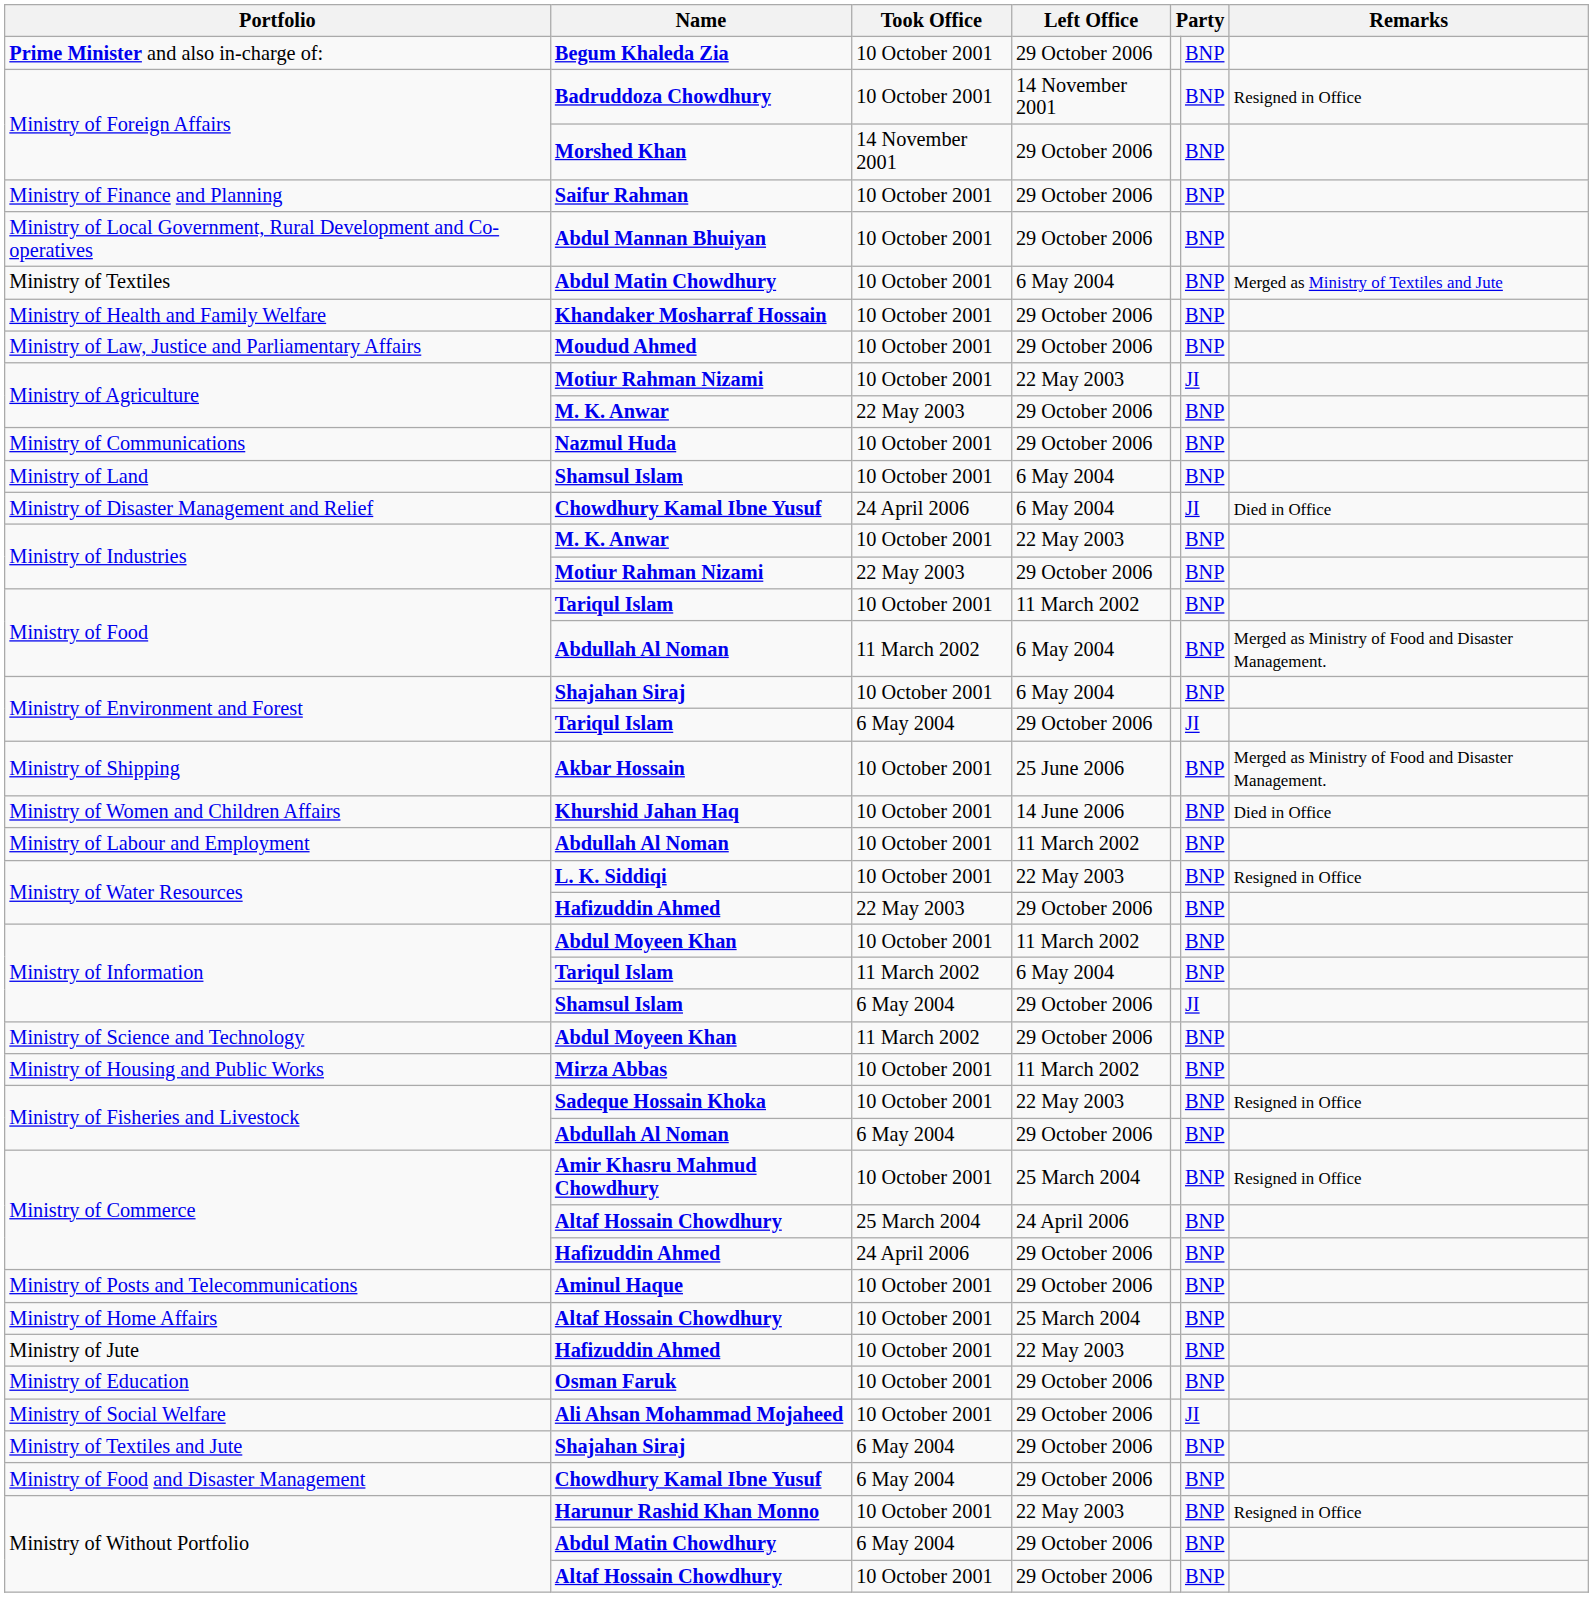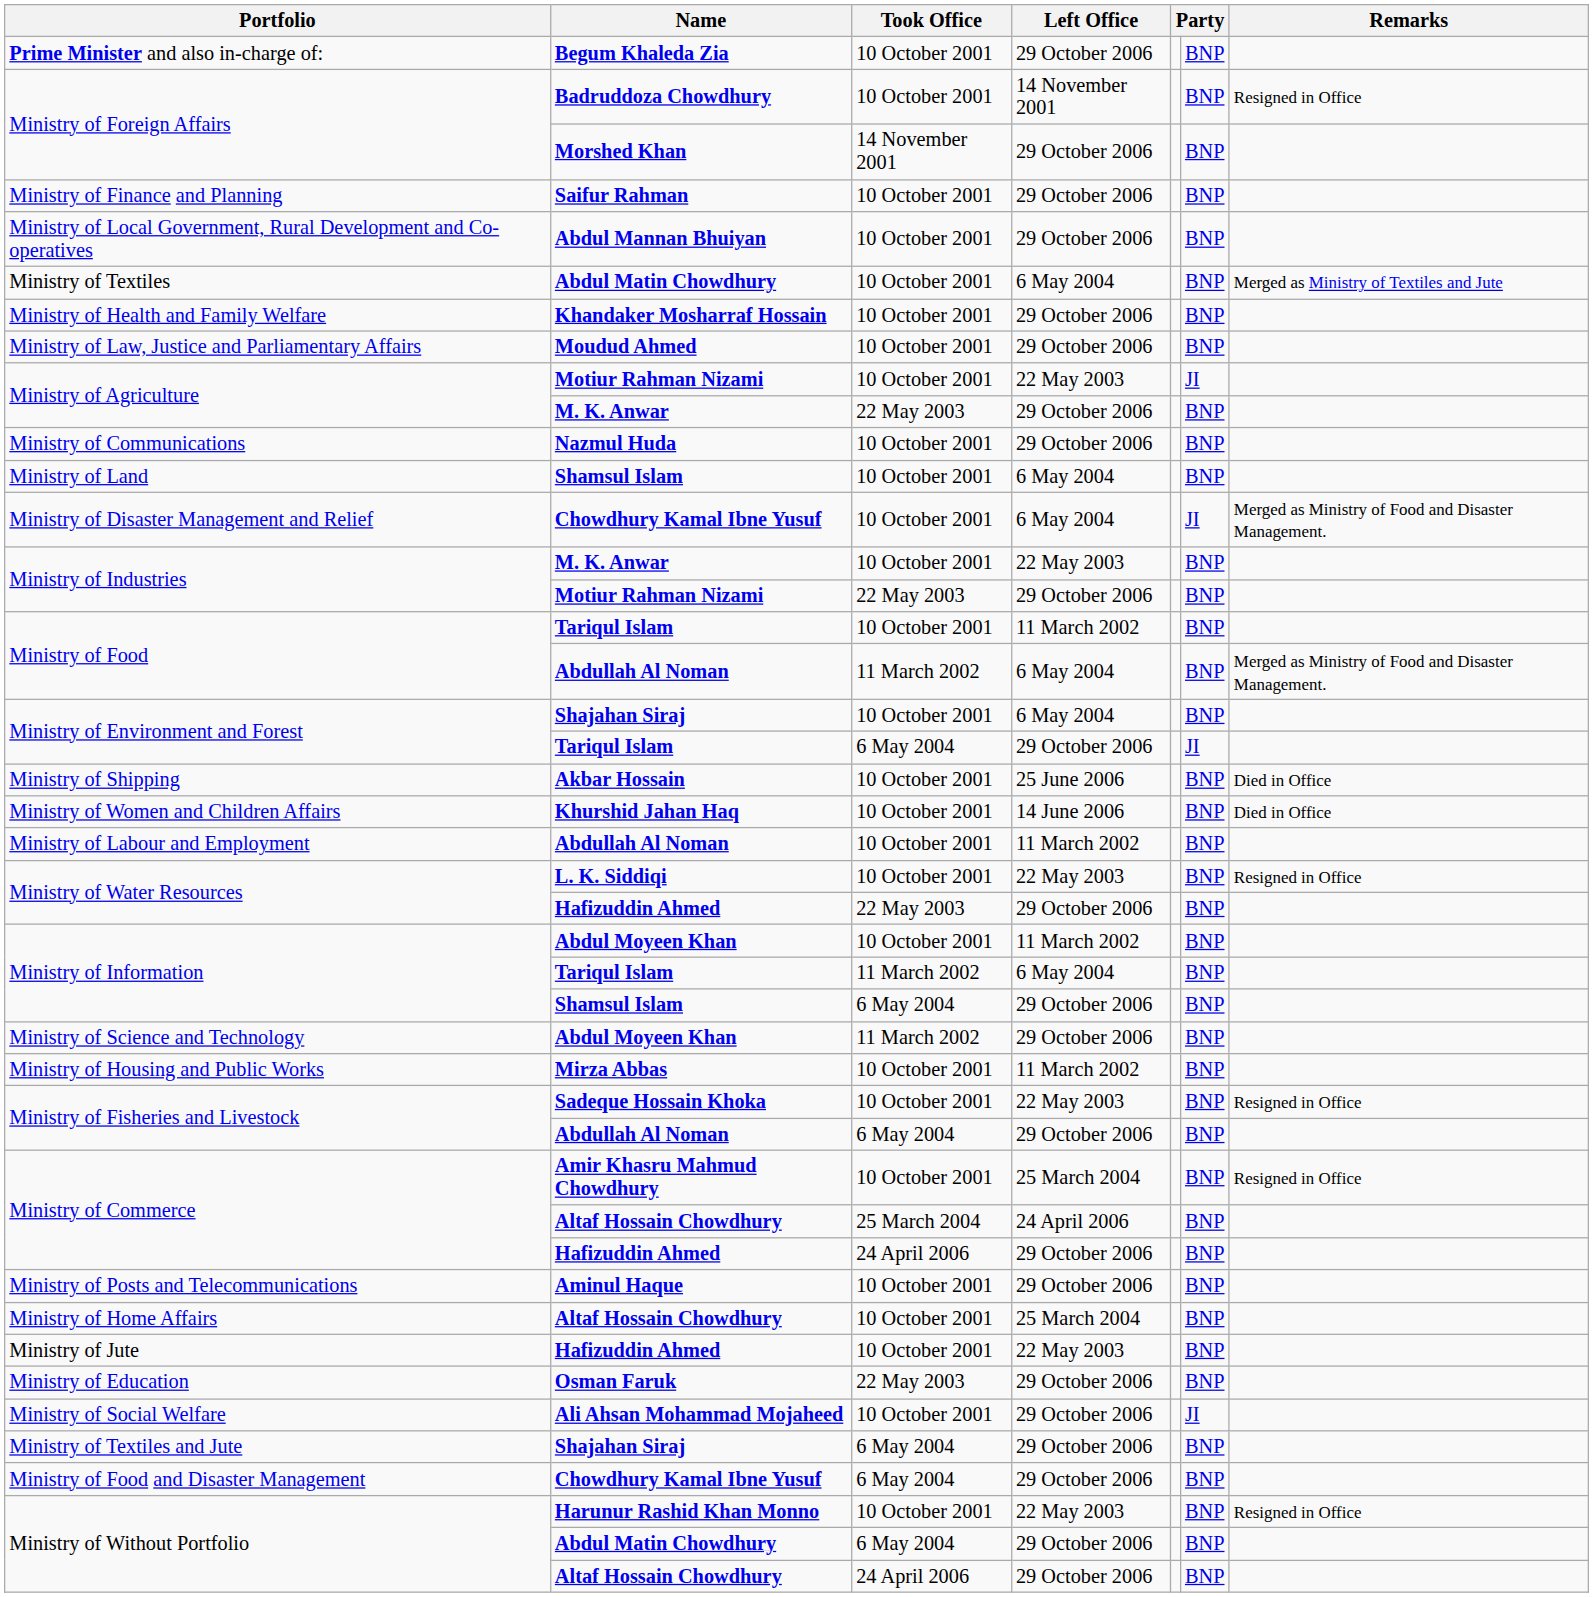(913, 508) 24 April 2006 -> (924, 519) 10 October 2001
(1283, 509) Died in Office -> (1373, 520) Merged as Ministry of Food and Disaster Management.
(1373, 769) Merged as Ministry of Food and Disaster Management. -> (1283, 780) Died in Office
(1192, 1005) JI -> (1205, 1005) BNP
(924, 1382) 10 October 2001 -> (910, 1382) 22 May 2003
(924, 1575) 10 October 2001 -> (913, 1575) 24 April 2006
